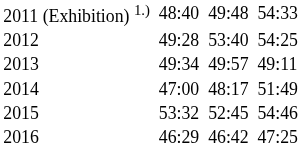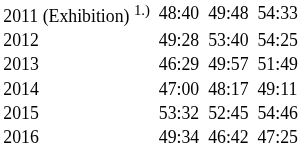(179, 64) 49:34 -> (179, 64) 46:29
(277, 64) 49:11 -> (278, 64) 51:49
(278, 89) 51:49 -> (277, 89) 49:11
(179, 138) 46:29 -> (179, 138) 49:34
